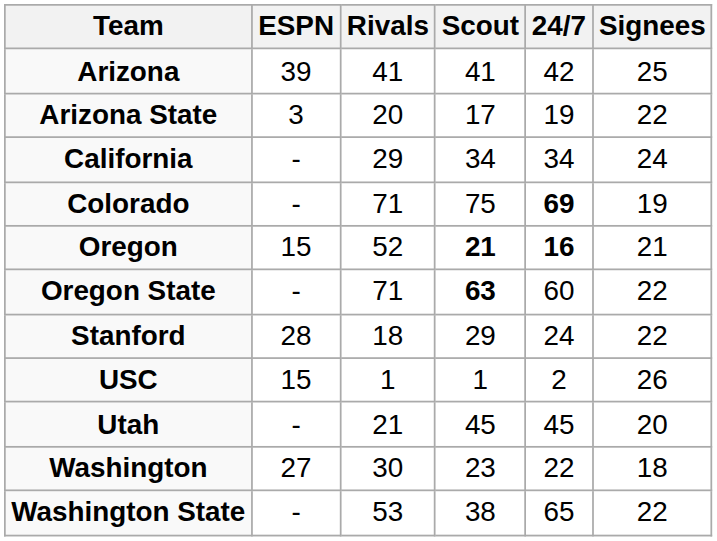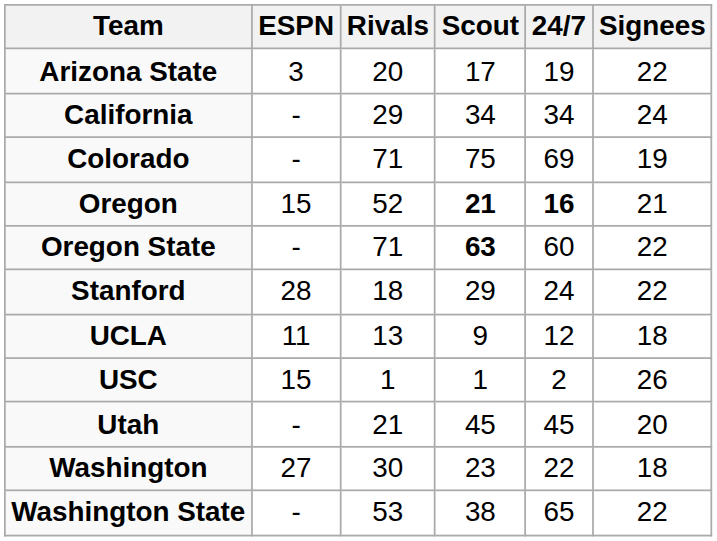- row: (128, 70)
(559, 203) bold -> (559, 159) normal
+ row: (128, 335)
